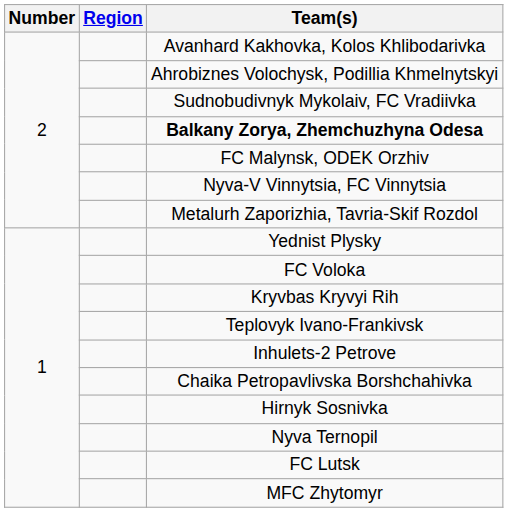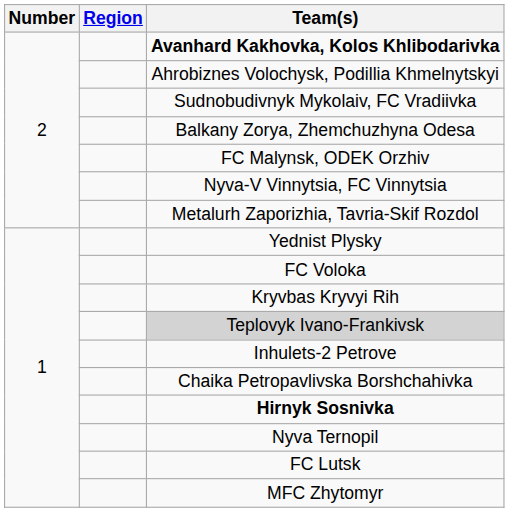(325, 46) normal -> (325, 46) bold
(325, 130) bold -> (325, 130) normal
(325, 325) no background -> (325, 325) lightgrey background
(325, 409) normal -> (325, 409) bold
